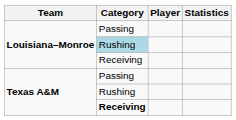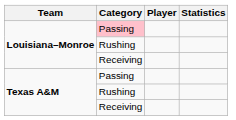(116, 29) no background -> (116, 29) pink background
(117, 44) lightblue background -> (117, 44) no background
(122, 107) bold -> (121, 107) normal
